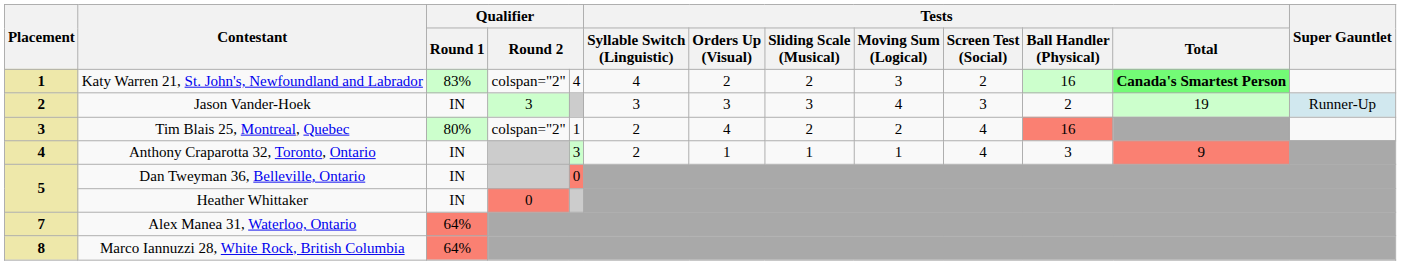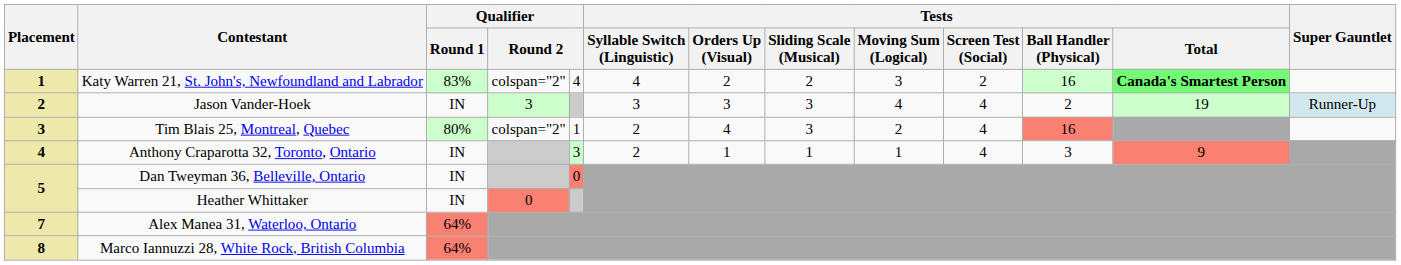(983, 104) 3 -> (983, 104) 4
(809, 128) 2 -> (809, 128) 3
